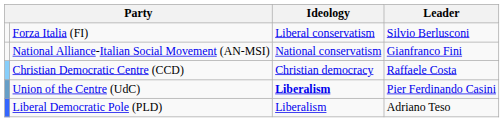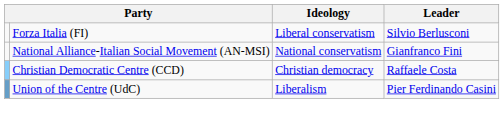(303, 88) bold -> (301, 88) normal
- row: (87, 107)
